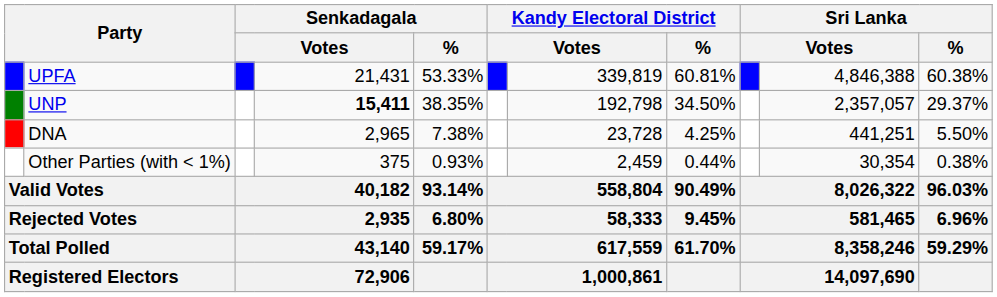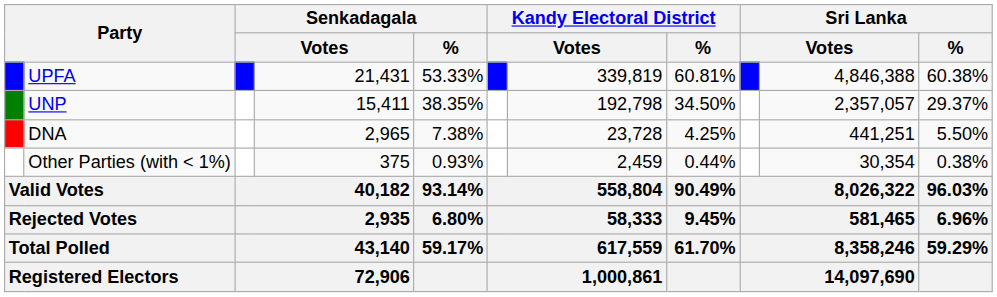(383, 104) bold -> (383, 104) normal
